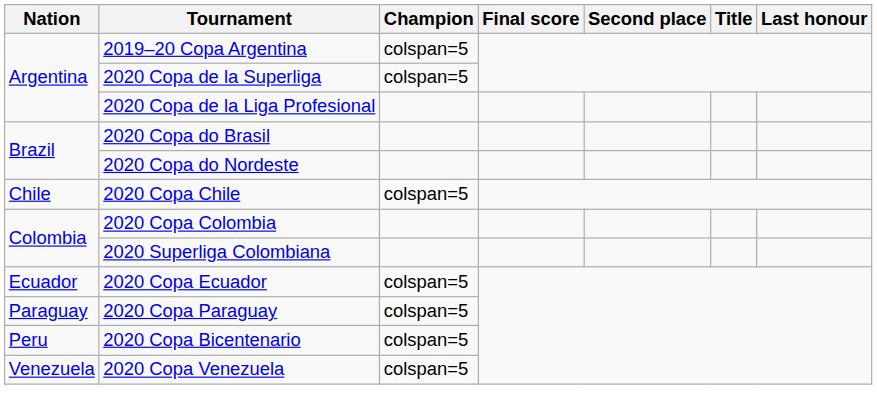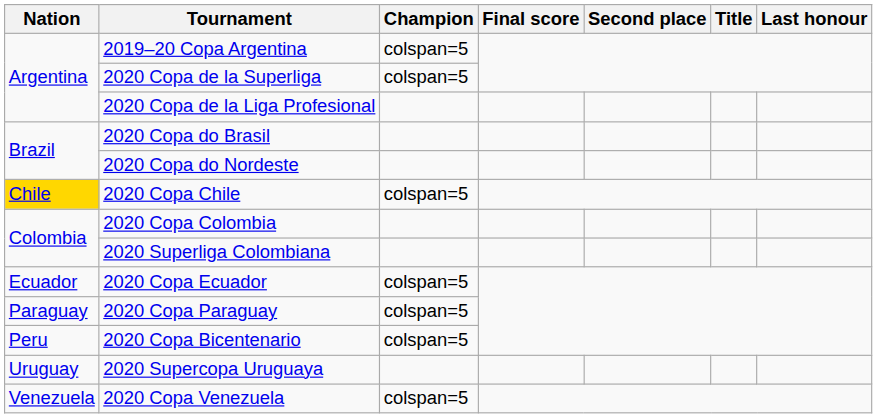(30, 194) no background -> (30, 194) gold background
+ row: (213, 369)
